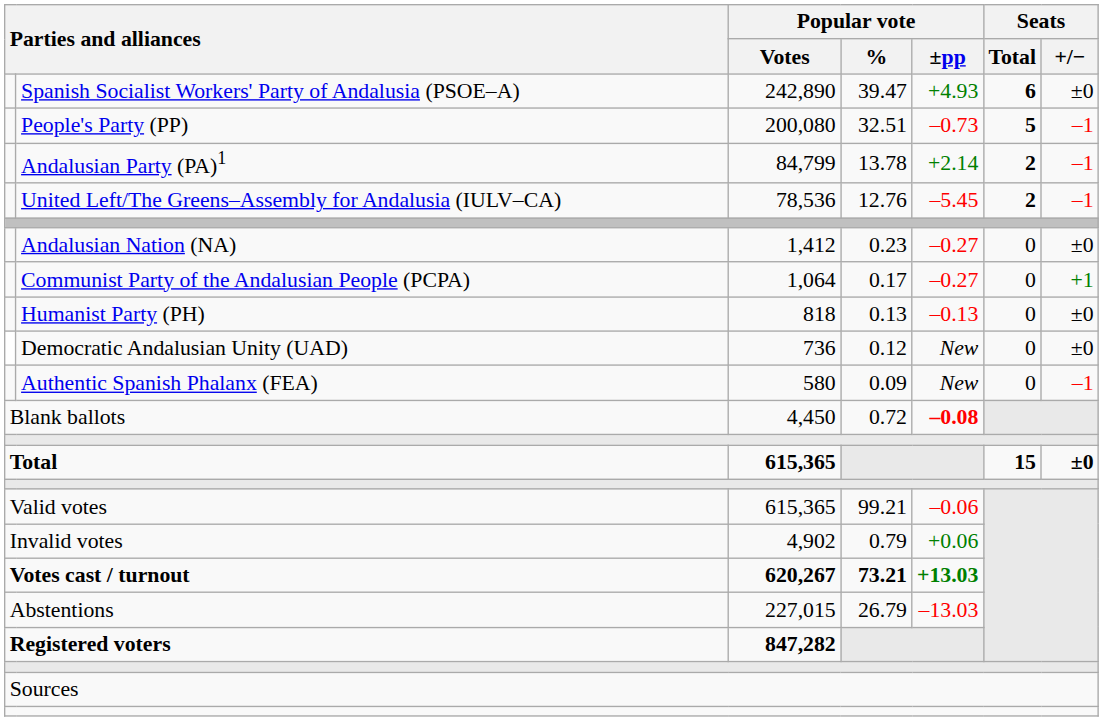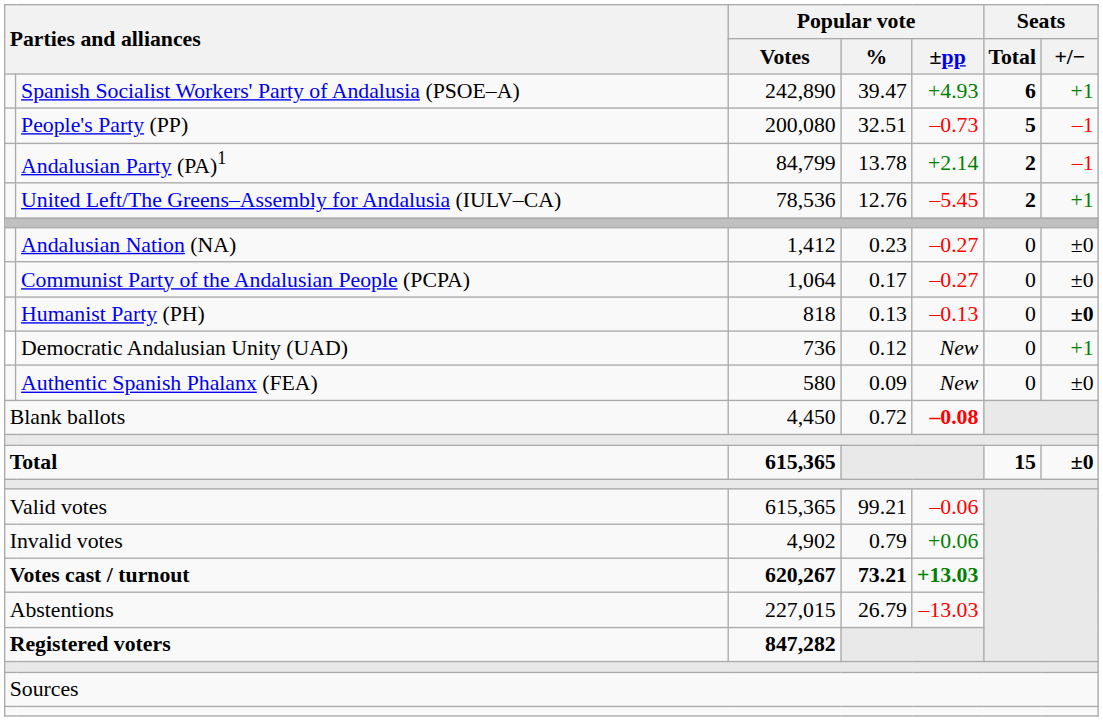(1082, 90) ±0 -> (1082, 90) +1
(1083, 200) –1 -> (1082, 200) +1
(1082, 279) +1 -> (1082, 279) ±0
(1082, 313) normal -> (1082, 313) bold
(1082, 348) ±0 -> (1082, 348) +1
(1083, 382) –1 -> (1082, 382) ±0
